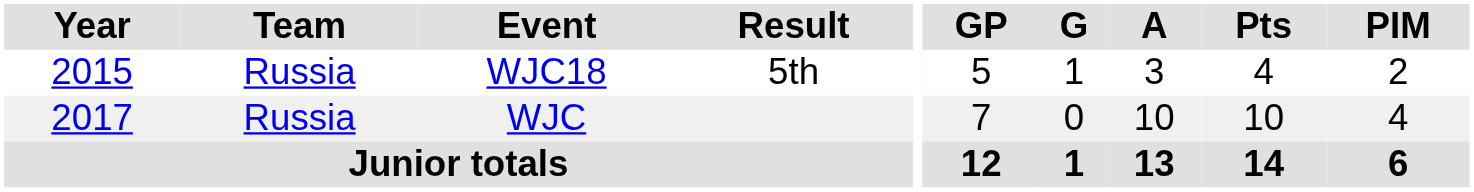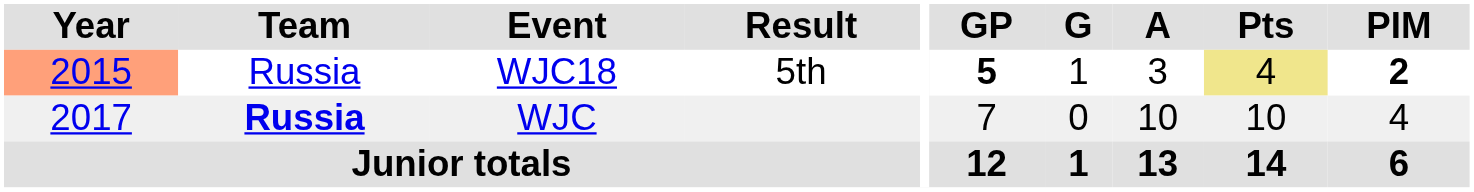(92, 72) no background -> (91, 72) lightsalmon background
(981, 72) normal -> (987, 72) bold
(1264, 72) no background -> (1266, 72) khaki background
(1398, 72) normal -> (1399, 72) bold
(300, 117) normal -> (304, 117) bold
